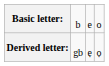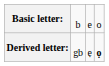(99, 53) normal -> (99, 53) bold
